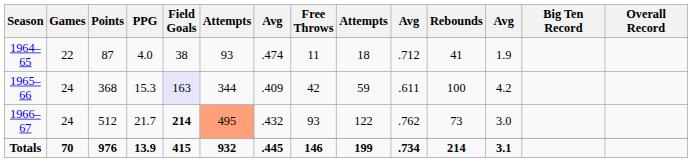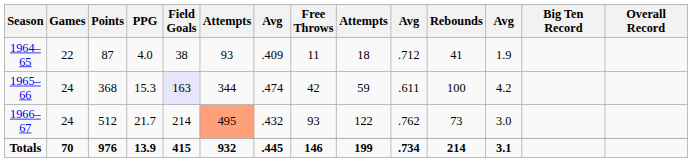(272, 54) .474 -> (272, 54) .409
(272, 87) .409 -> (272, 87) .474
(182, 121) bold -> (182, 121) normal
